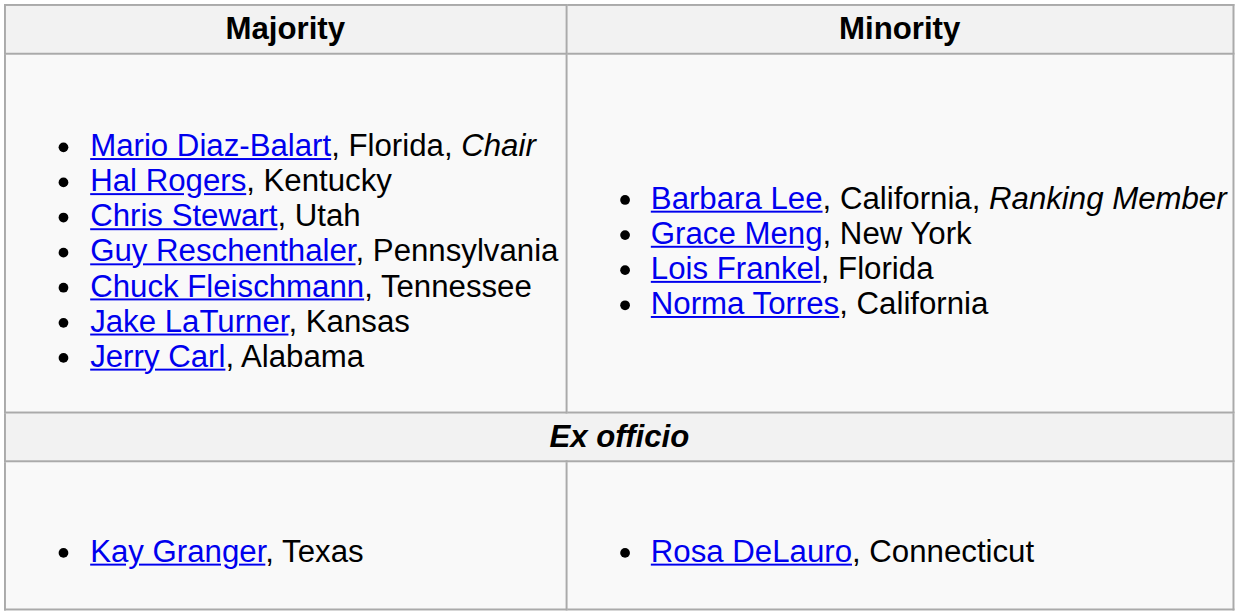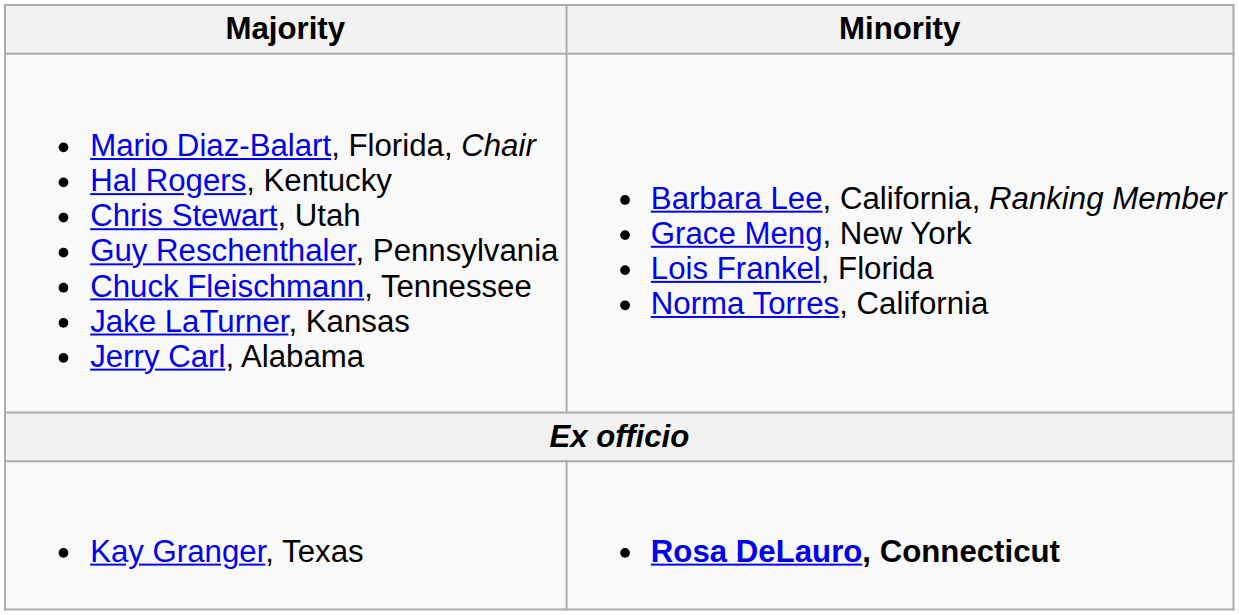(900, 553) normal -> (900, 553) bold
